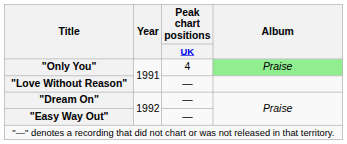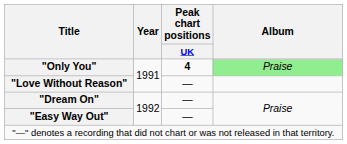(187, 67) normal -> (187, 67) bold
